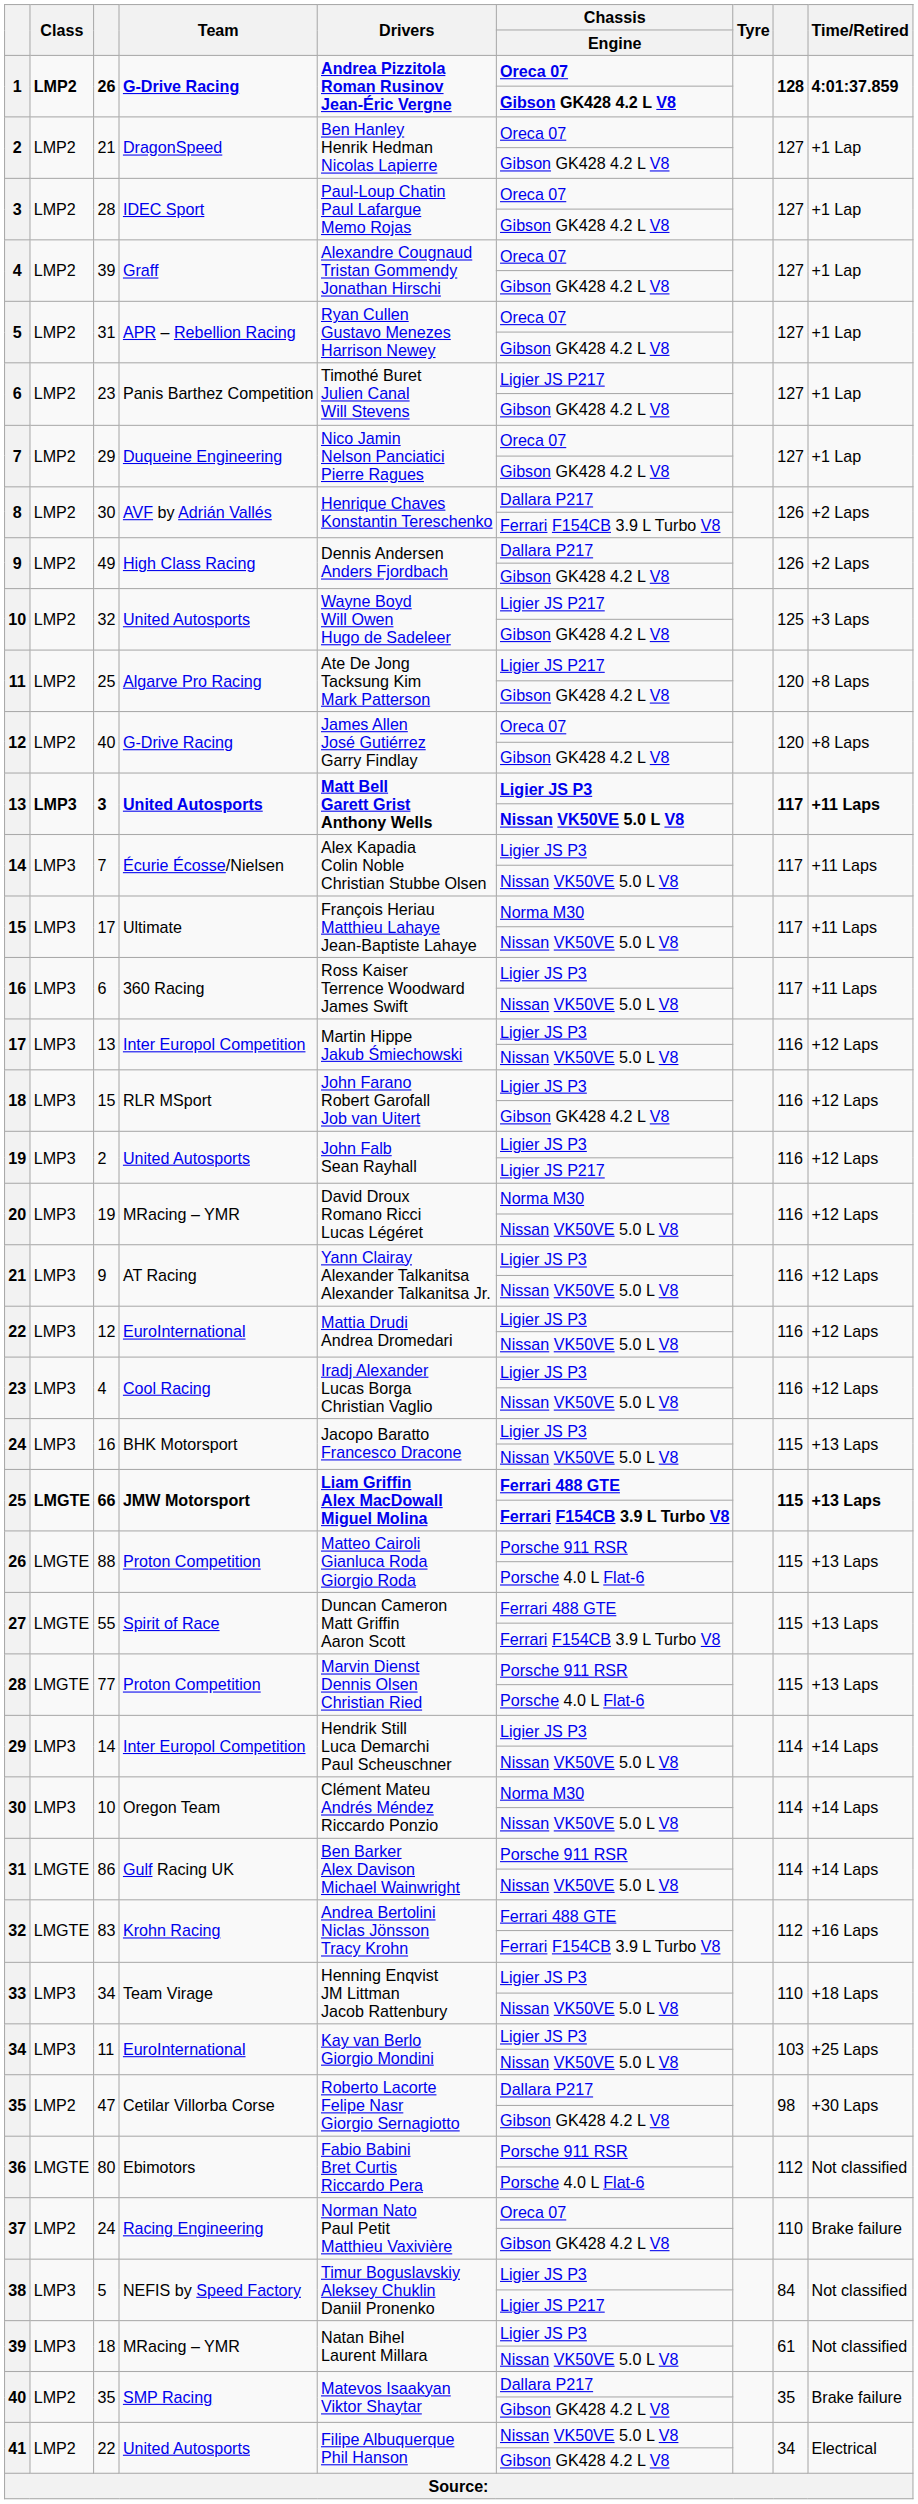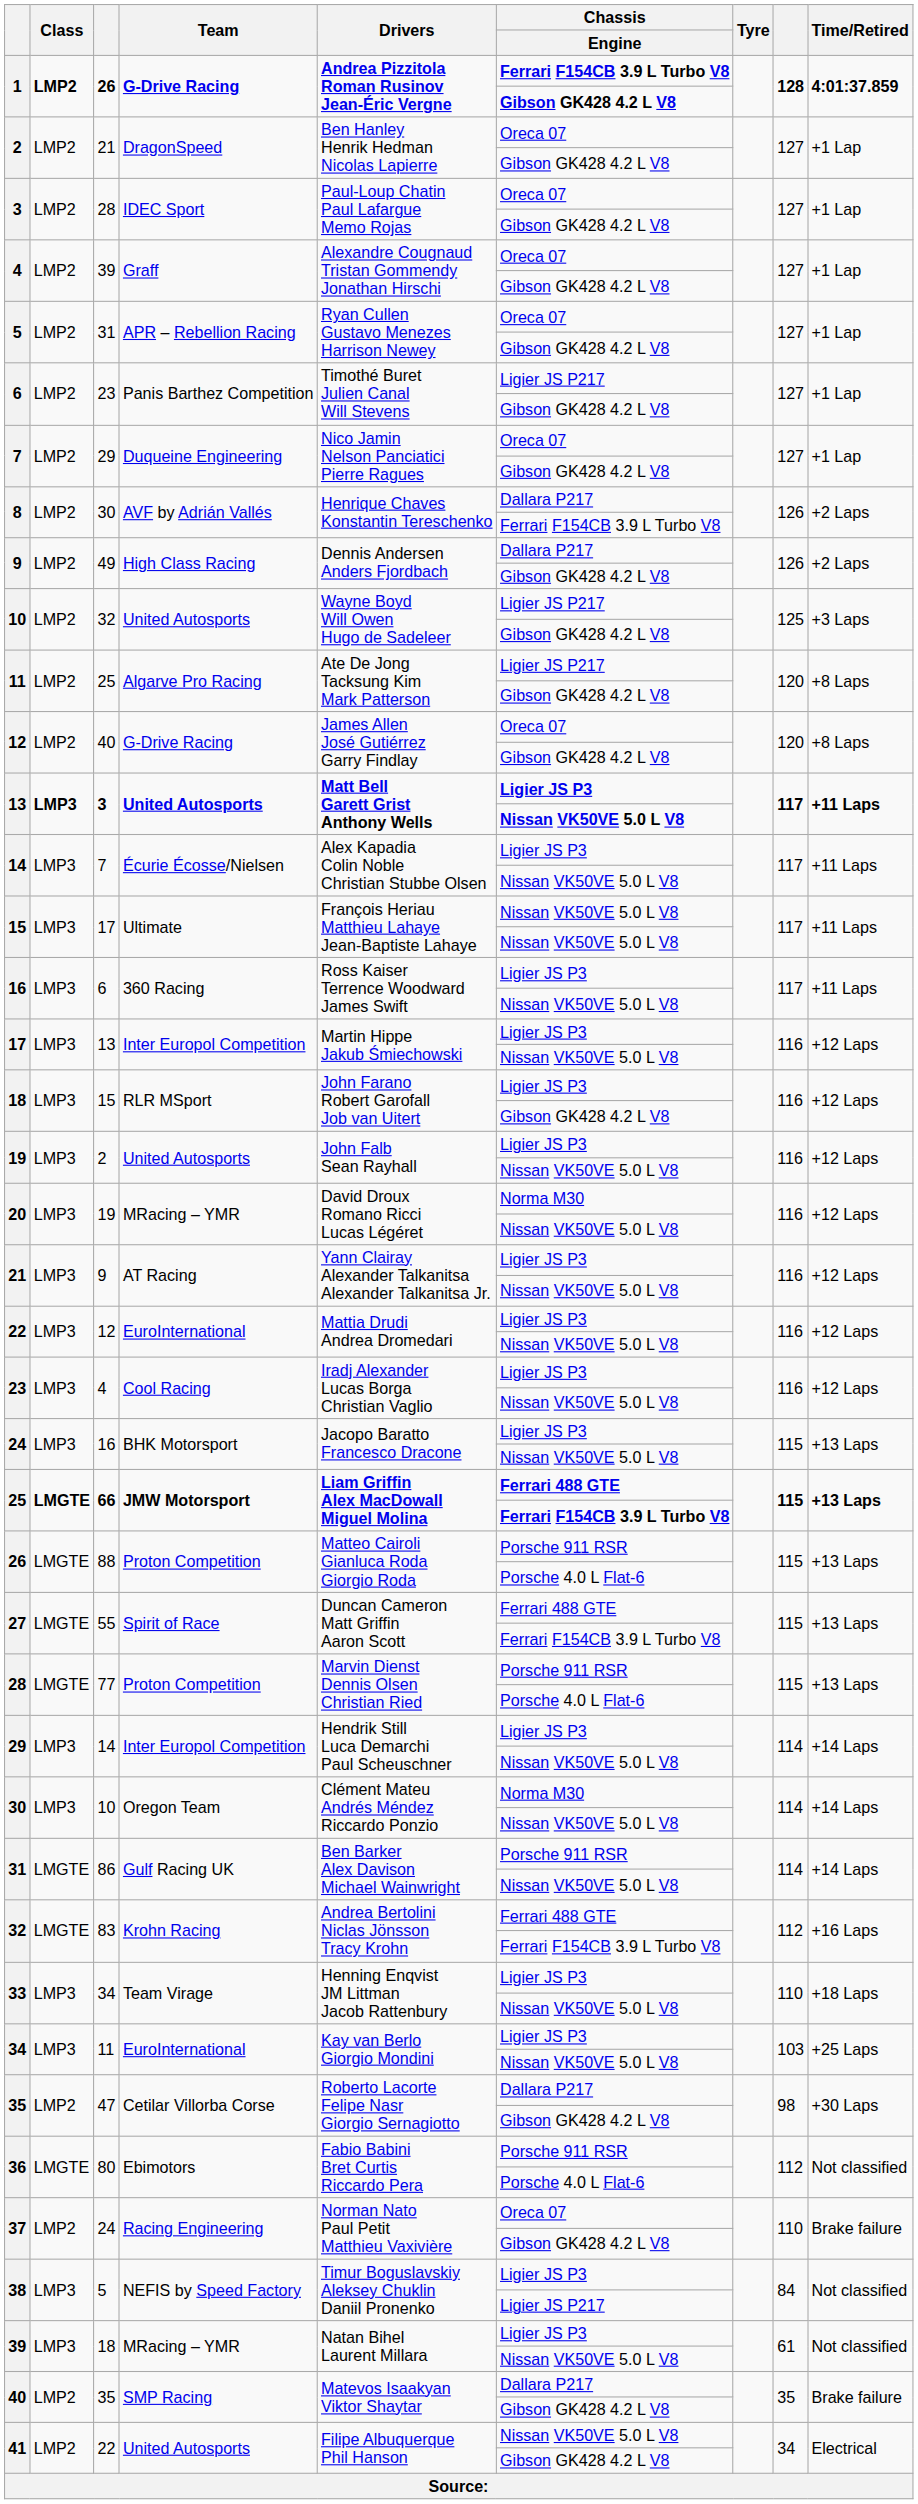(534, 71) Oreca 07 -> (615, 71) Ferrari F154CB 3.9 L Turbo V8
(542, 912) Norma M30 -> (589, 912) Nissan VK50VE 5.0 L V8
(552, 1170) Ligier JS P217 -> (589, 1170) Nissan VK50VE 5.0 L V8
